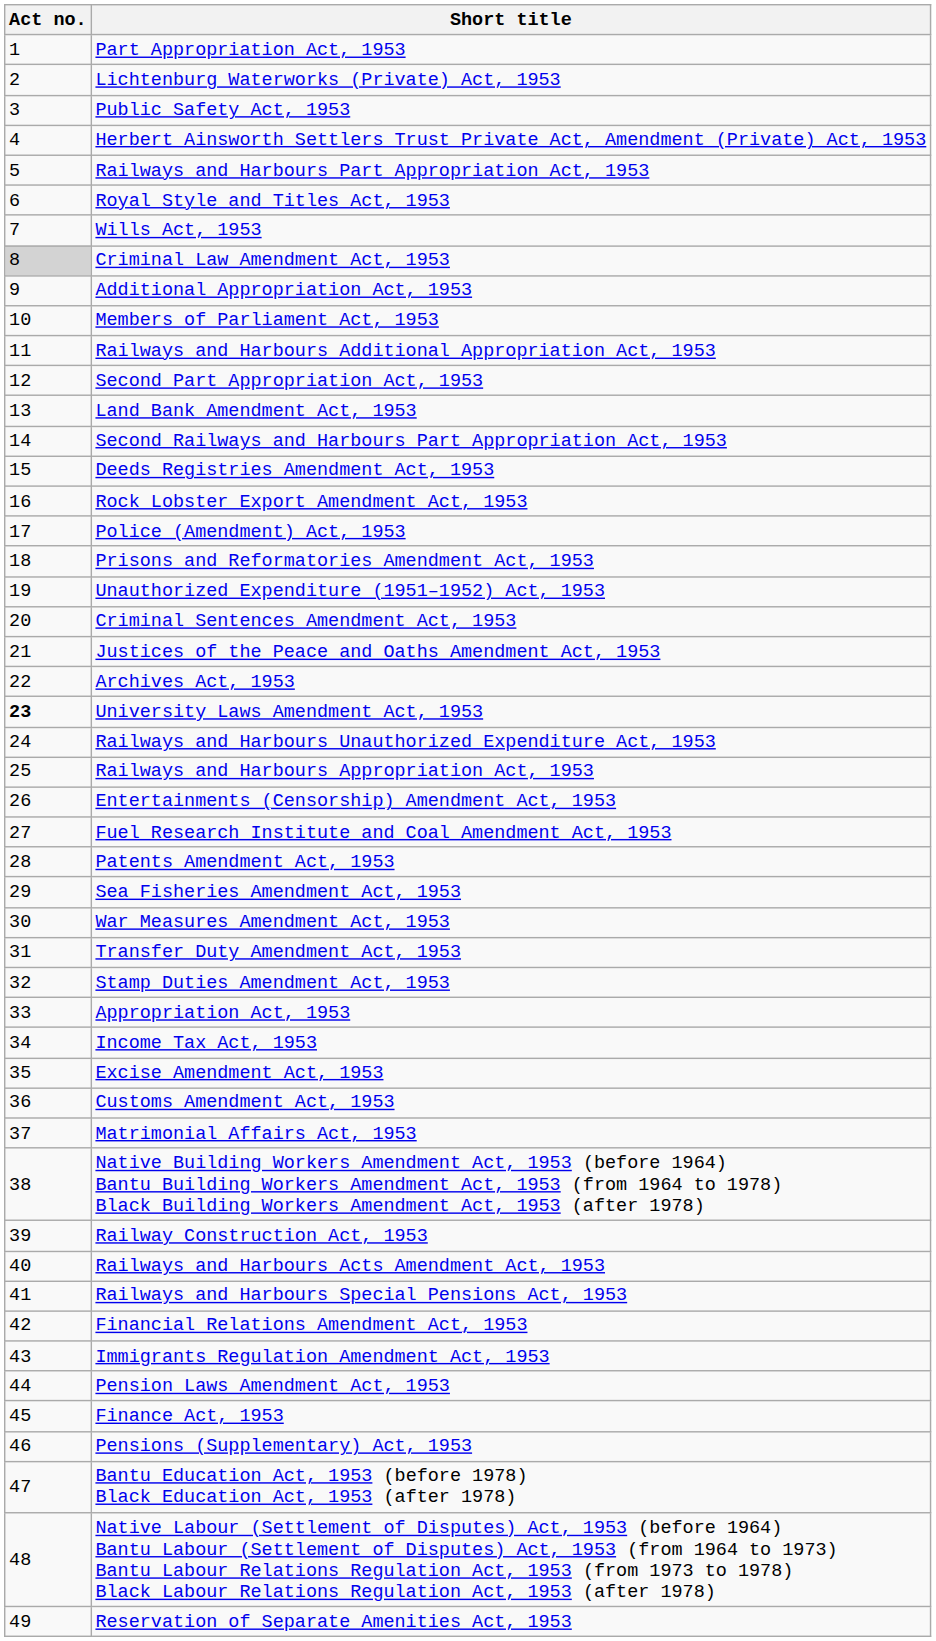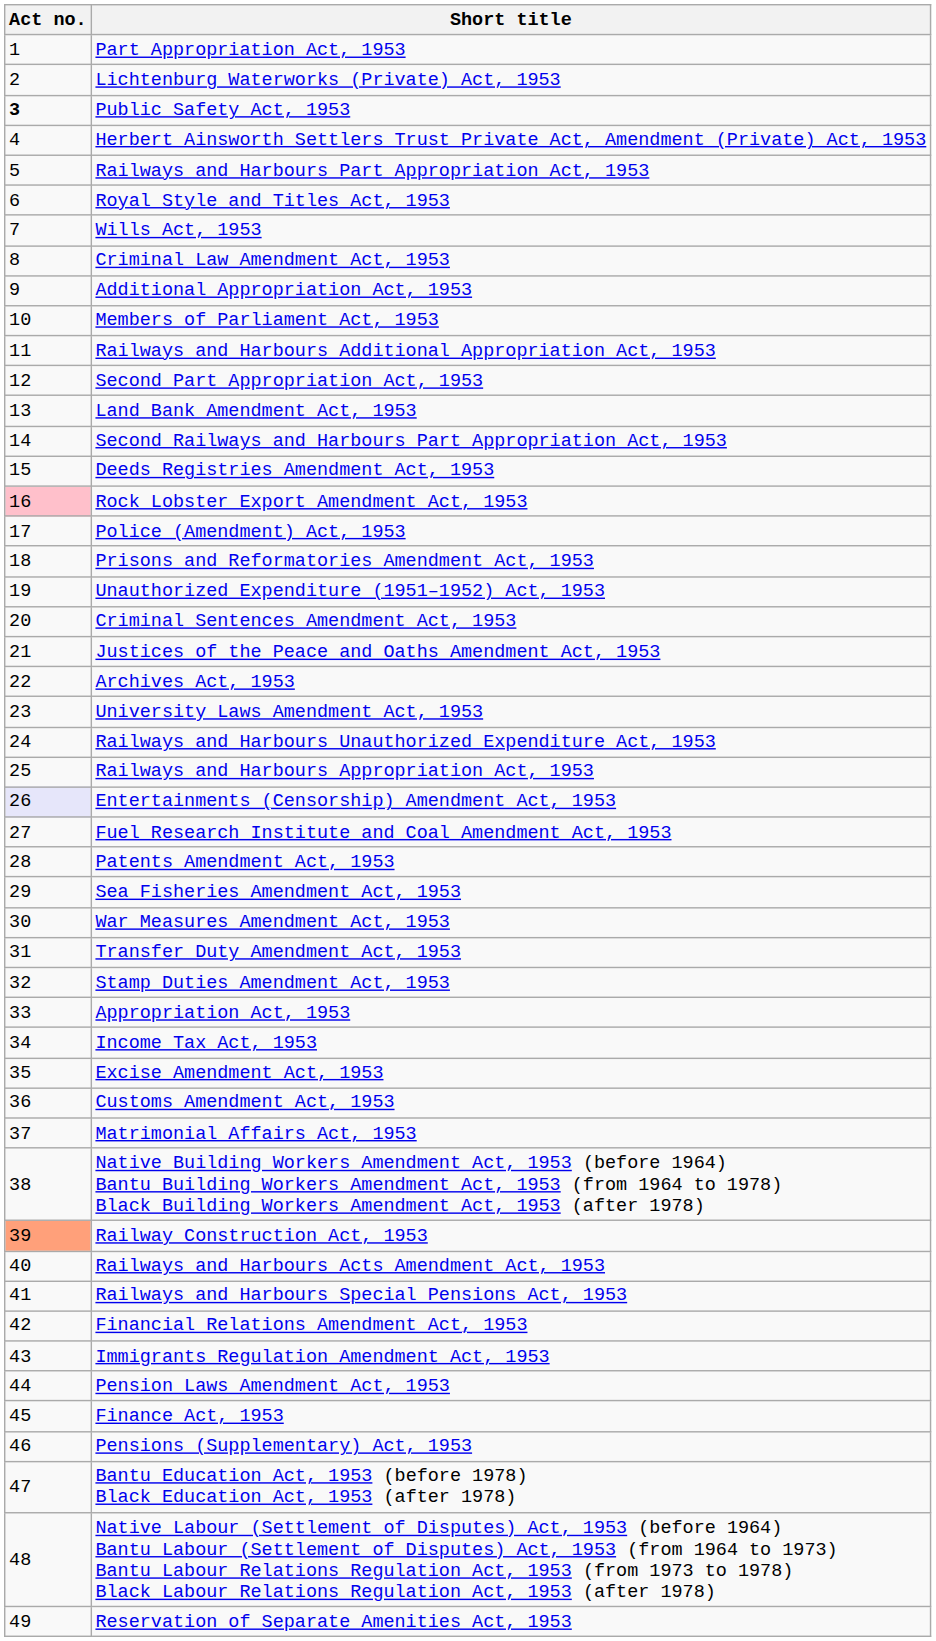(15, 110) normal -> (15, 110) bold
(15, 260) lightgrey background -> (15, 260) no background
(20, 501) no background -> (20, 501) pink background
(20, 712) bold -> (20, 712) normal
(20, 802) no background -> (20, 802) lavender background
(20, 1236) no background -> (20, 1236) lightsalmon background
